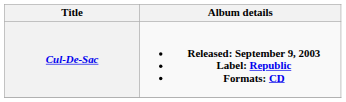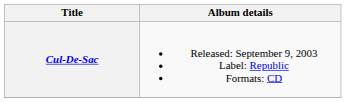(240, 66) bold -> (240, 66) normal
